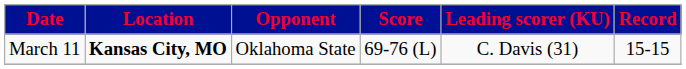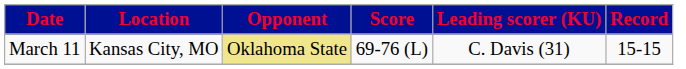(158, 49) bold -> (154, 49) normal
(296, 49) no background -> (287, 49) khaki background
